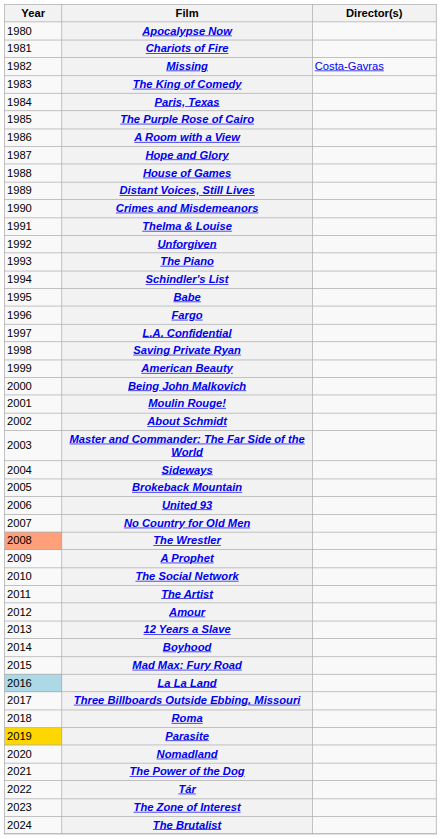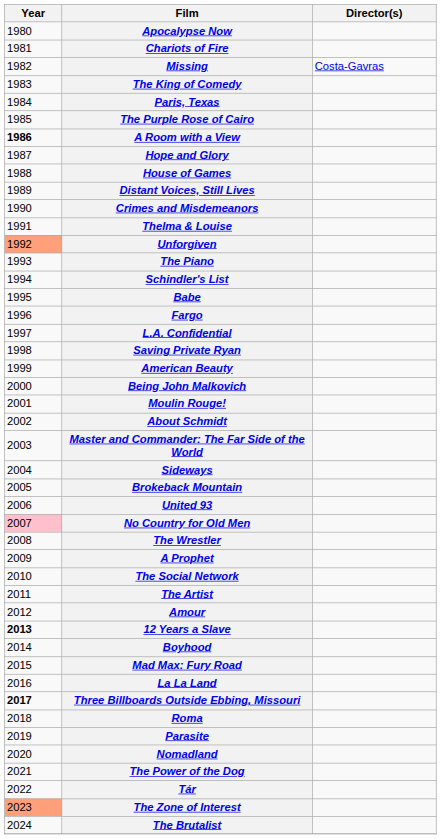(19, 137) normal -> (19, 137) bold
(19, 244) no background -> (19, 244) lightsalmon background
(19, 523) no background -> (19, 523) pink background
(19, 541) lightsalmon background -> (19, 541) no background
(19, 629) normal -> (19, 629) bold
(19, 683) lightblue background -> (19, 683) no background
(19, 700) normal -> (19, 700) bold
(19, 736) gold background -> (19, 736) no background
(19, 807) no background -> (19, 807) lightsalmon background
